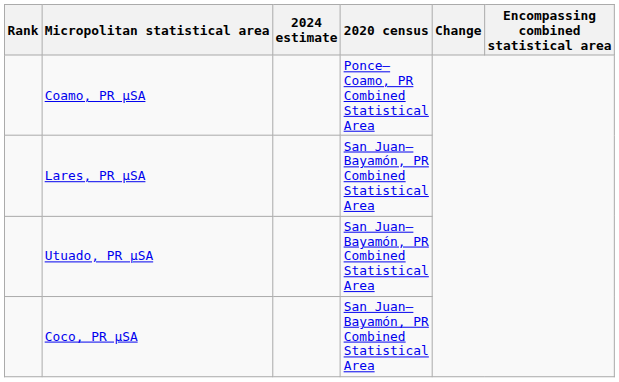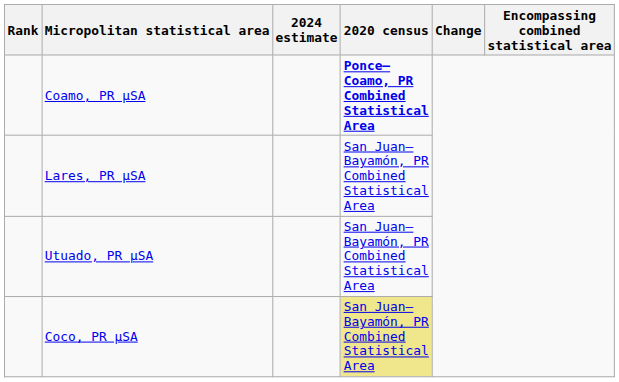(386, 95) normal -> (386, 95) bold
(386, 336) no background -> (386, 336) khaki background
